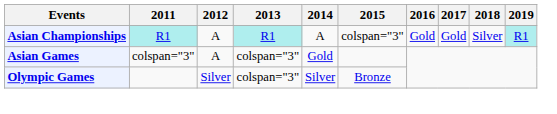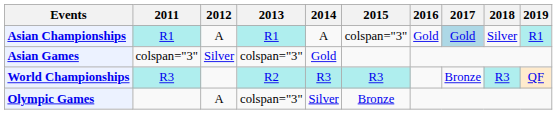(454, 36) no background -> (463, 36) lightblue background
(216, 57) A -> (219, 57) Silver
+ row: (68, 78)
(216, 78) Silver -> (219, 98) A
